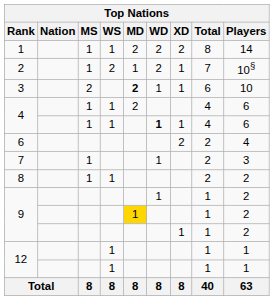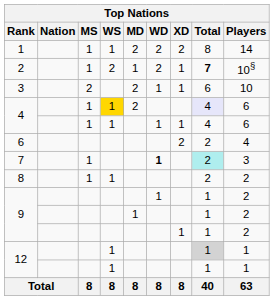(208, 69) normal -> (208, 69) bold
(135, 88) bold -> (135, 88) normal
(112, 106) no background -> (112, 106) gold background
(208, 106) no background -> (208, 106) lavender background
(159, 124) bold -> (159, 124) normal
(159, 160) normal -> (159, 160) bold
(208, 160) no background -> (208, 160) paleturquoise background
(135, 214) gold background -> (135, 214) no background
(208, 250) no background -> (208, 250) lightgrey background
